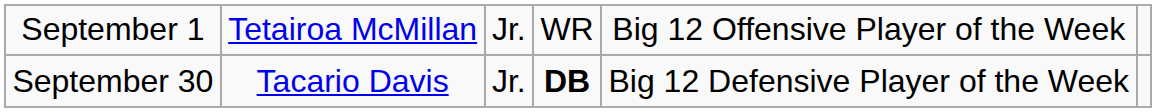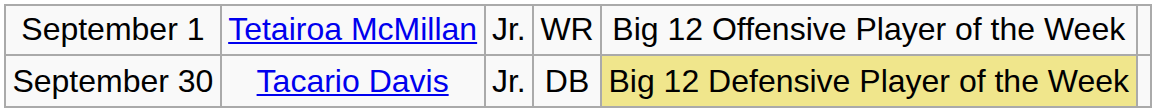(567, 80) bold -> (567, 80) normal
(869, 80) no background -> (869, 80) khaki background
